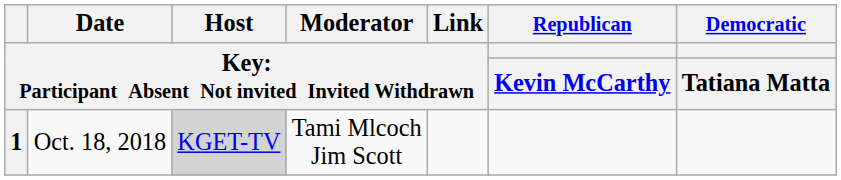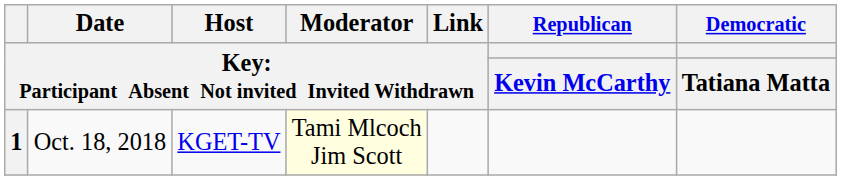(229, 141) lightgrey background -> (229, 141) no background
(357, 141) no background -> (357, 141) lightyellow background
